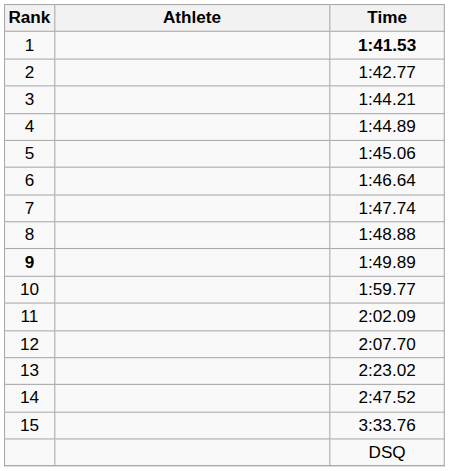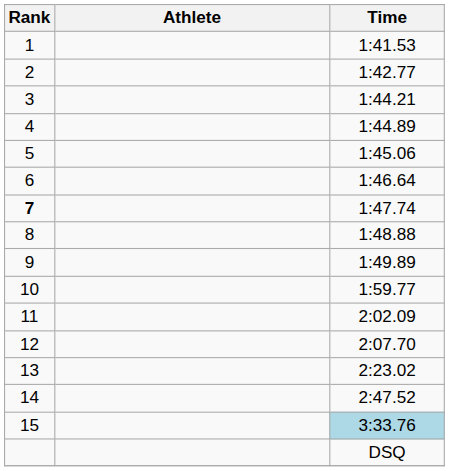(387, 45) bold -> (387, 45) normal
(29, 208) normal -> (29, 208) bold
(29, 262) bold -> (29, 262) normal
(387, 425) no background -> (387, 425) lightblue background
